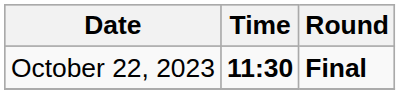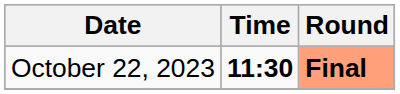(336, 67) no background -> (336, 67) lightsalmon background
